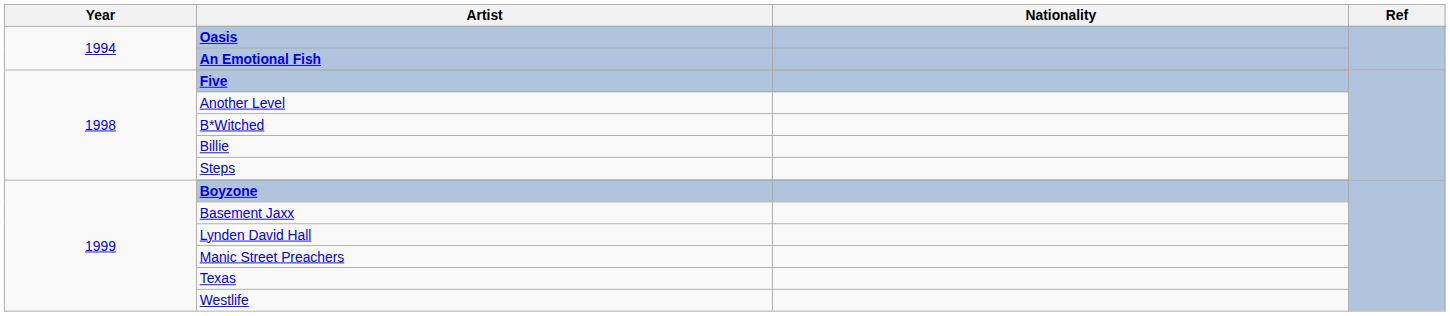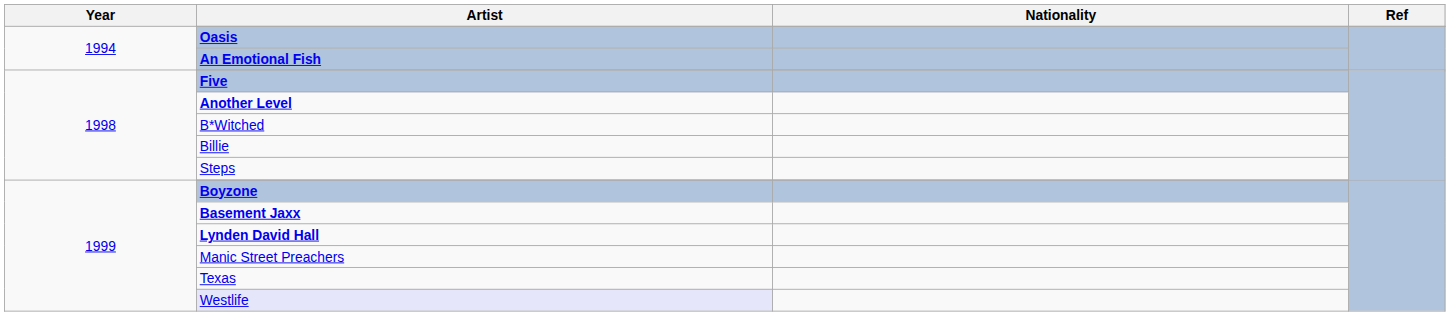(242, 103) normal -> (246, 103) bold
(247, 213) normal -> (250, 213) bold
(256, 235) normal -> (259, 235) bold
(224, 300) no background -> (224, 300) lavender background
